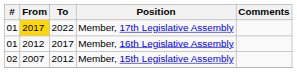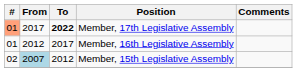(12, 28) no background -> (12, 28) lightsalmon background
(33, 28) gold background -> (33, 28) no background
(63, 28) normal -> (63, 28) bold
(33, 59) no background -> (33, 59) lightblue background
